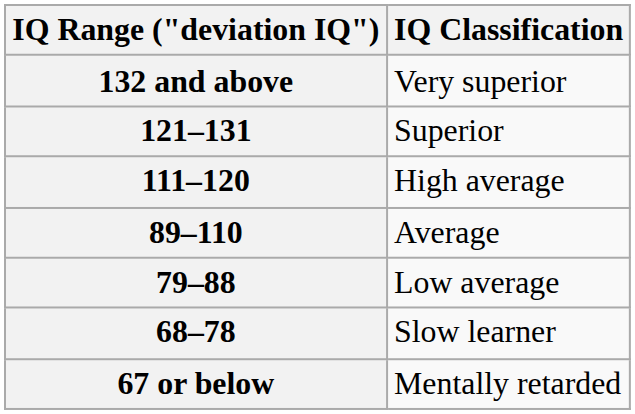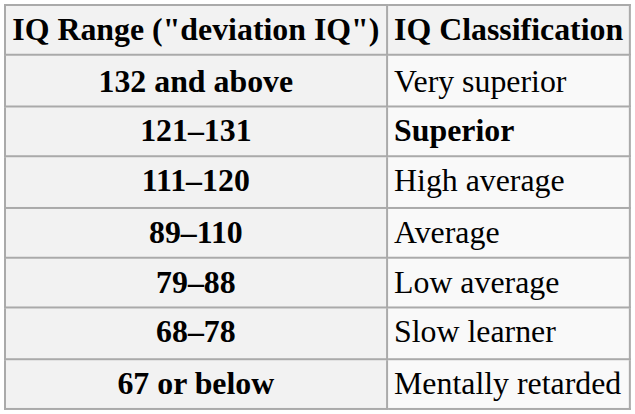(449, 130) normal -> (454, 130) bold
